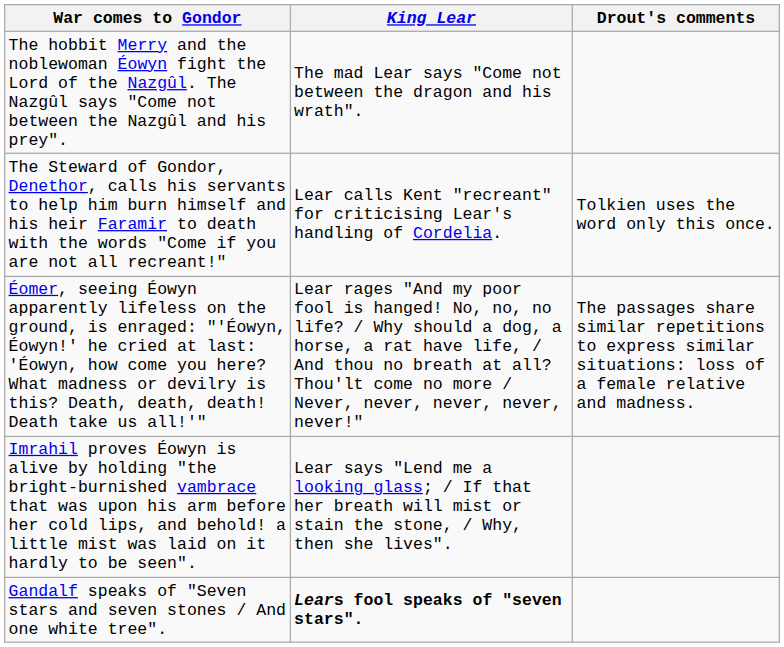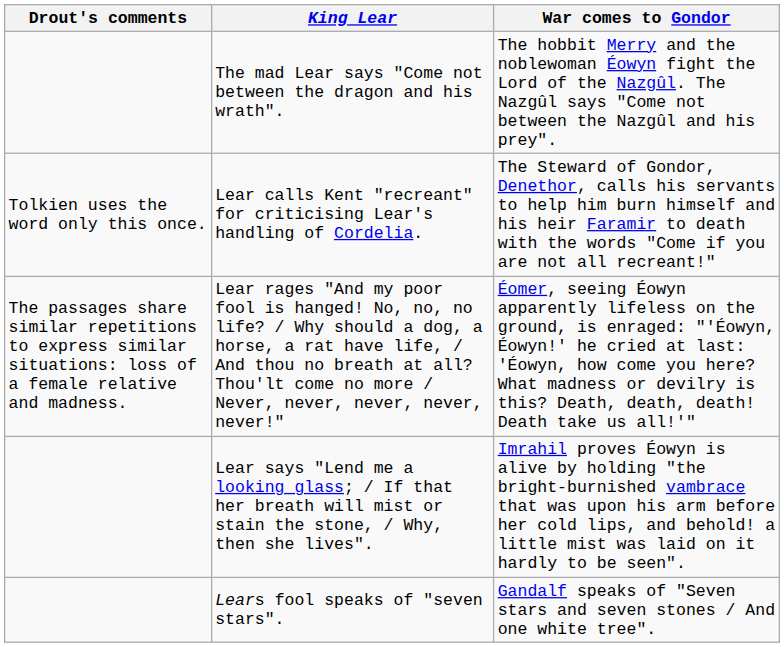columns swapped: (147, 18) <-> (676, 18)
(428, 610) bold -> (349, 610) normal
